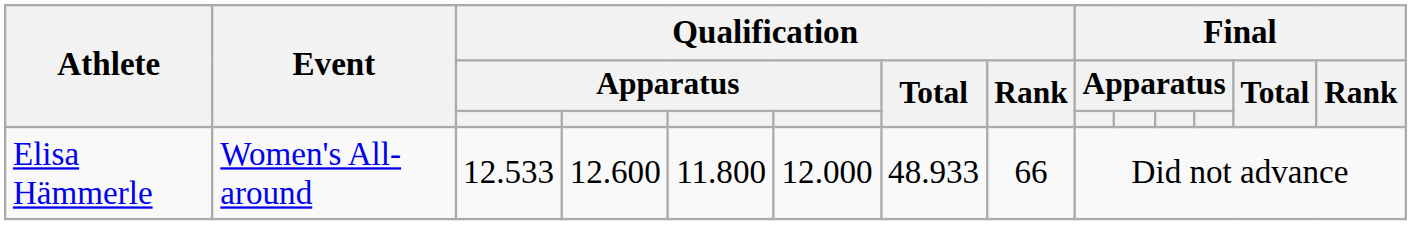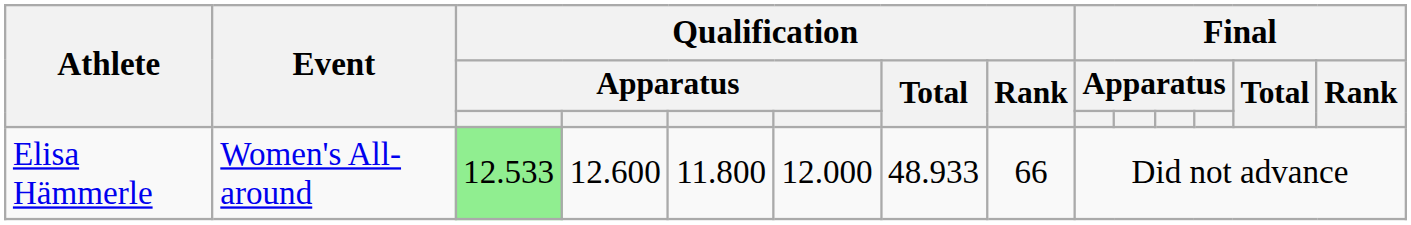(509, 172) no background -> (509, 172) lightgreen background
